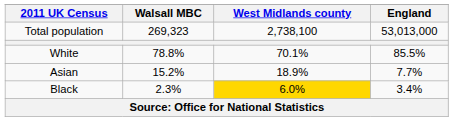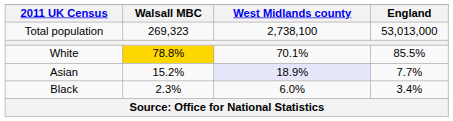(168, 54) no background -> (168, 54) gold background
(292, 72) no background -> (292, 72) lavender background
(292, 89) gold background -> (292, 89) no background
